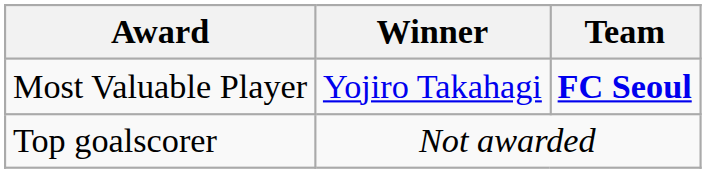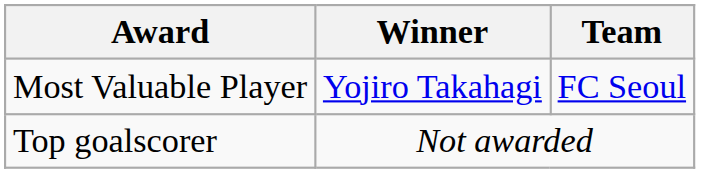(625, 85) bold -> (622, 85) normal
